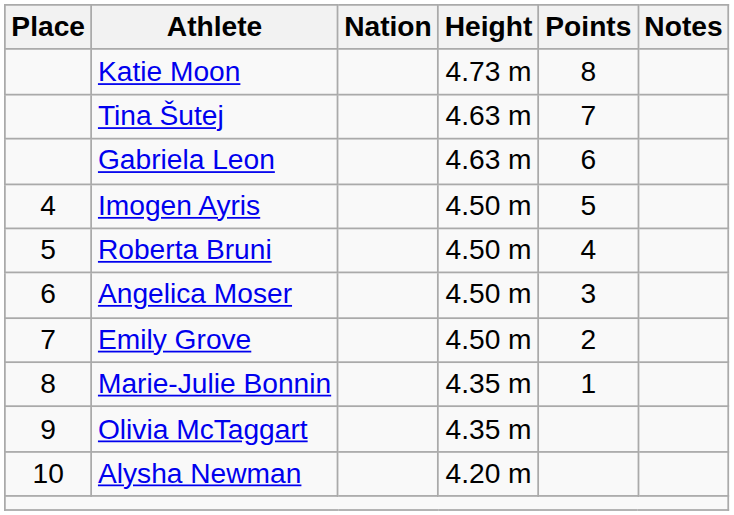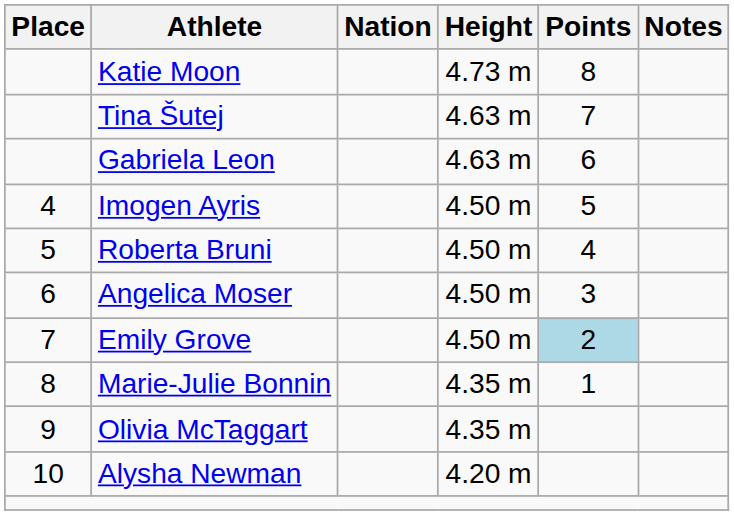(588, 339) no background -> (588, 339) lightblue background
